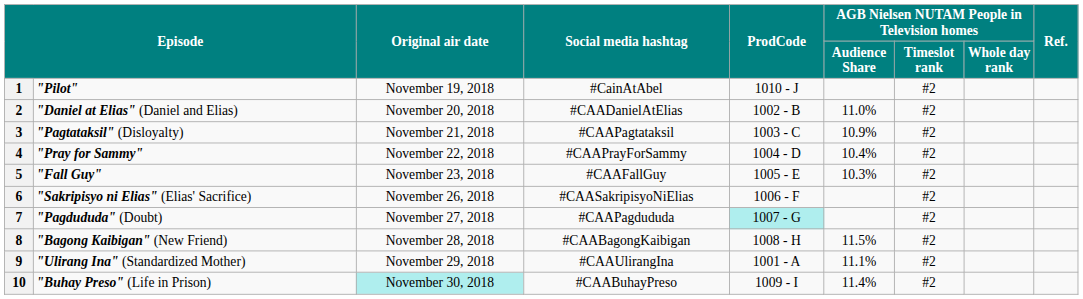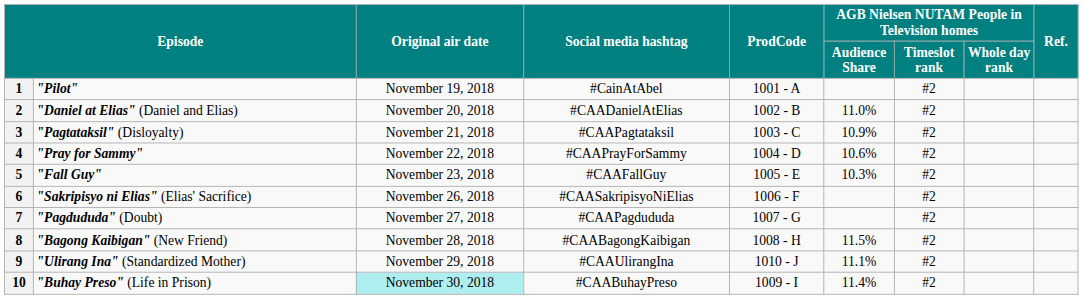(777, 89) 1010 - J -> (777, 89) 1001 - A
(859, 153) 10.4% -> (859, 153) 10.6%
(777, 218) paleturquoise background -> (777, 218) no background
(777, 261) 1001 - A -> (777, 261) 1010 - J
